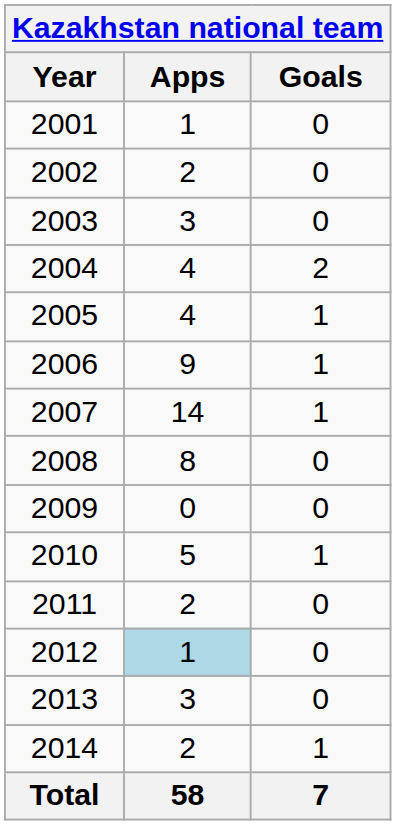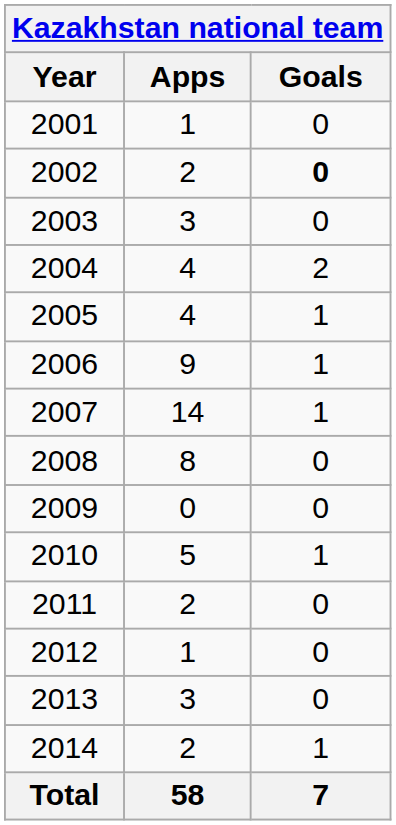(321, 172) normal -> (321, 172) bold
(188, 651) lightblue background -> (188, 651) no background
